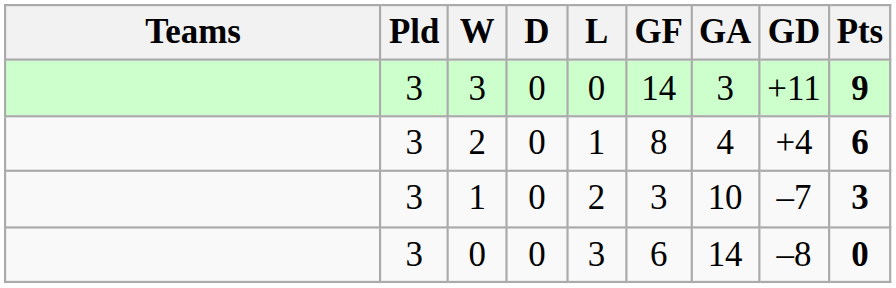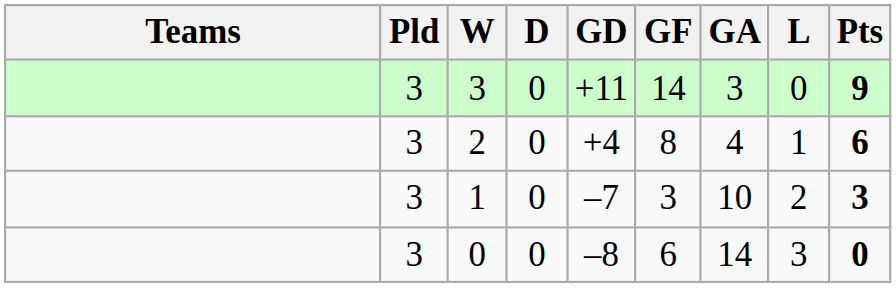columns swapped: (597, 32) <-> (794, 32)
